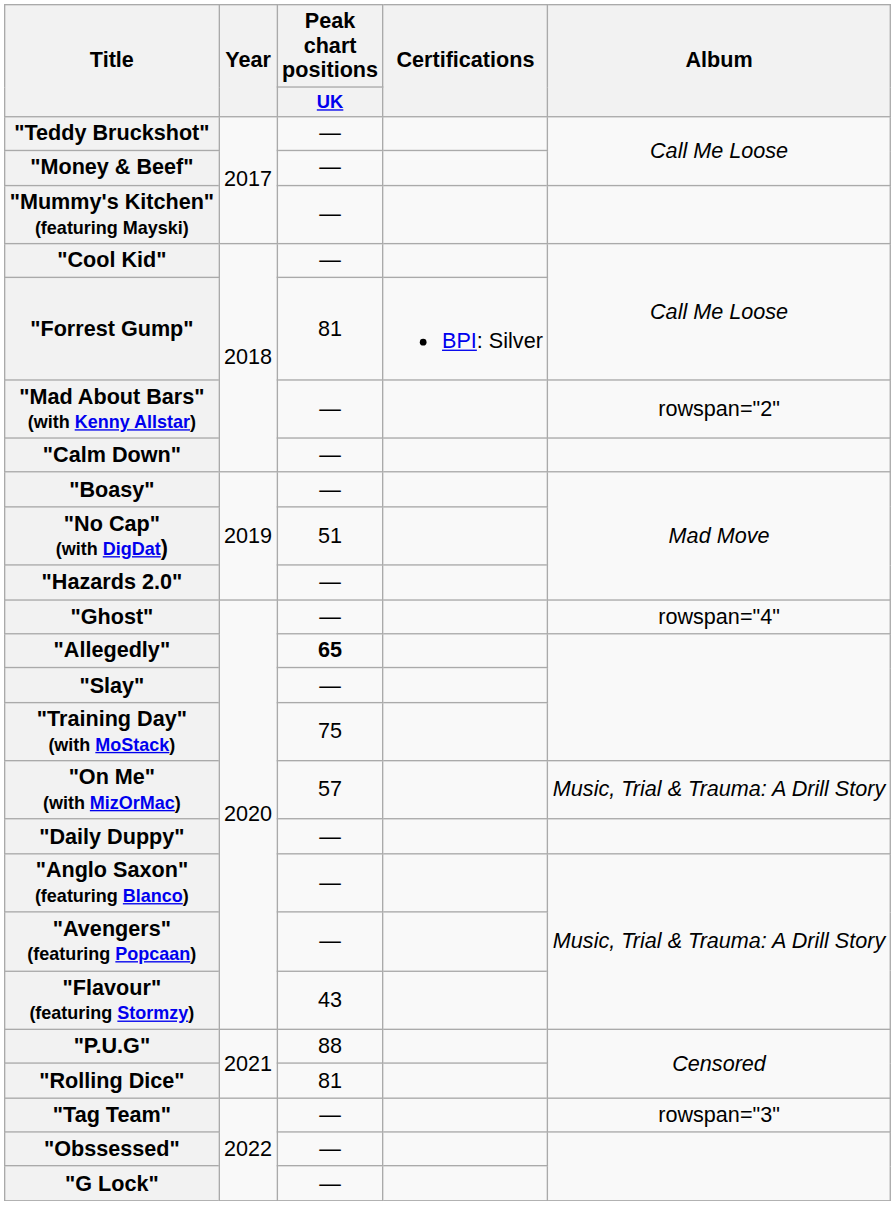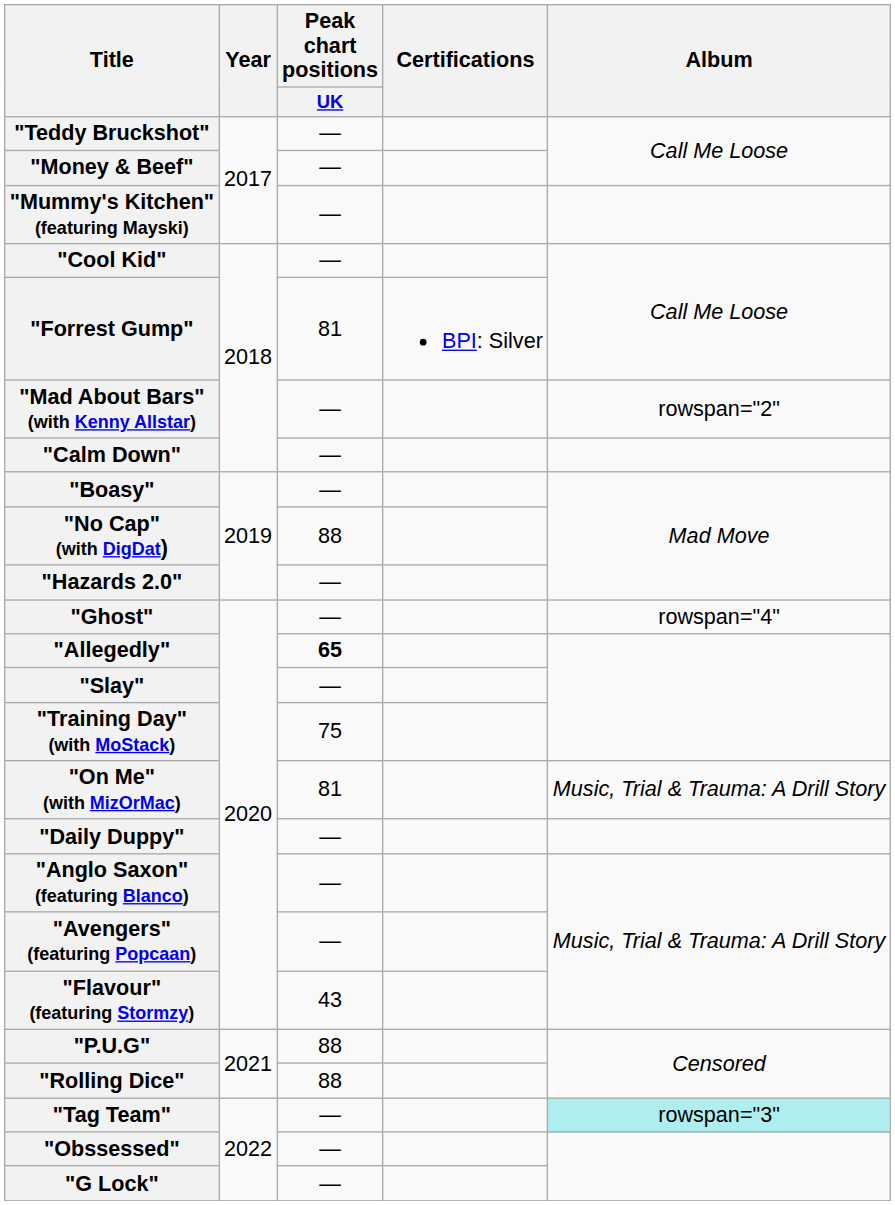(330, 535) 51 -> (330, 535) 88
(330, 789) 57 -> (330, 789) 81
(330, 1080) 81 -> (330, 1080) 88
(719, 1114) no background -> (719, 1114) paleturquoise background
